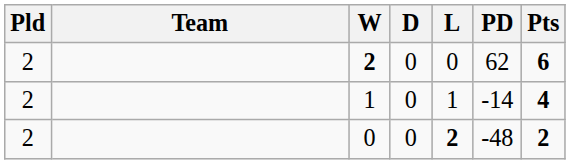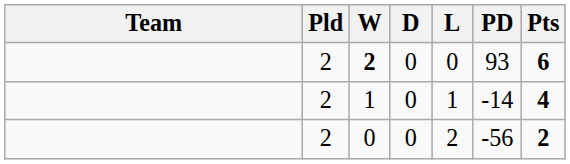columns swapped: (200, 23) <-> (28, 23)
(497, 61) 62 -> (497, 61) 93
(452, 138) bold -> (452, 138) normal
(497, 138) -48 -> (497, 138) -56
